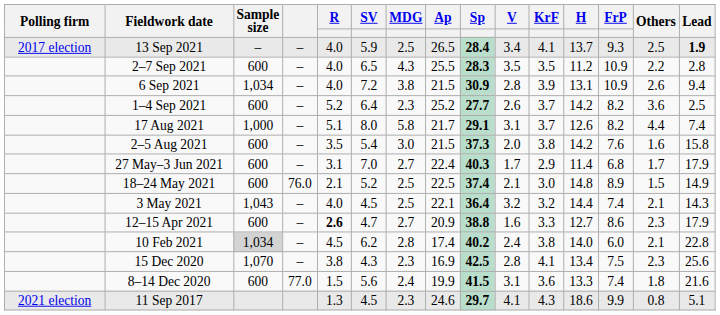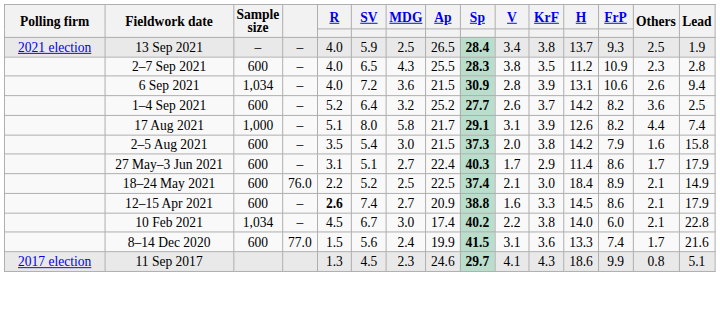(55, 47) 2017 election -> (55, 47) 2021 election
(546, 47) 4.1 -> (546, 47) 3.8
(697, 47) bold -> (697, 47) normal
(512, 67) 3.5 -> (512, 67) 3.8
(656, 67) 2.2 -> (656, 67) 2.3
(406, 86) 3.8 -> (406, 86) 3.6
(616, 86) 10.9 -> (616, 86) 10.6
(406, 106) 2.3 -> (406, 106) 3.2
(546, 125) 3.7 -> (546, 125) 3.9
(616, 145) 7.6 -> (616, 145) 7.9
(369, 164) 7.0 -> (369, 164) 5.1
(616, 164) 6.8 -> (616, 164) 8.6
(334, 184) 2.1 -> (334, 184) 2.2
(581, 184) 14.8 -> (581, 184) 18.4
(656, 184) 1.5 -> (656, 184) 2.1
- row: (169, 203)
(369, 223) 4.7 -> (369, 203) 7.4
(581, 223) 12.7 -> (581, 203) 14.5
(656, 223) 2.3 -> (656, 203) 2.1
(258, 242) lightgrey background -> (258, 223) no background
(369, 242) 6.2 -> (369, 223) 6.7
(406, 242) 2.8 -> (406, 223) 3.0
(512, 242) 2.4 -> (512, 223) 2.2
- row: (169, 262)
(656, 281) 1.8 -> (656, 242) 1.7
(55, 301) 2021 election -> (55, 262) 2017 election
